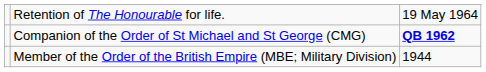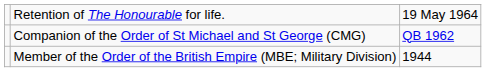(429, 35) bold -> (428, 35) normal
